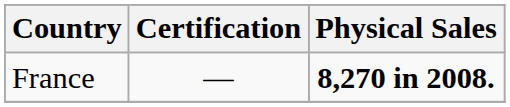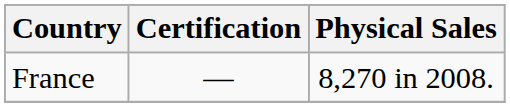(406, 76) bold -> (406, 76) normal
